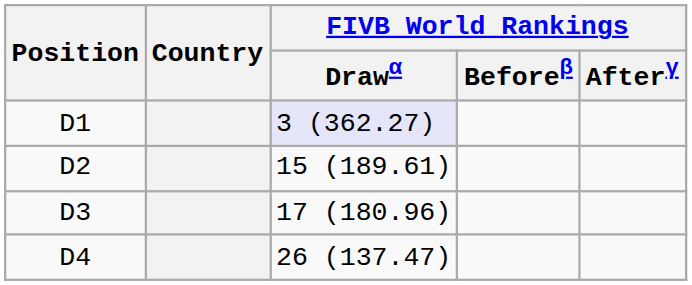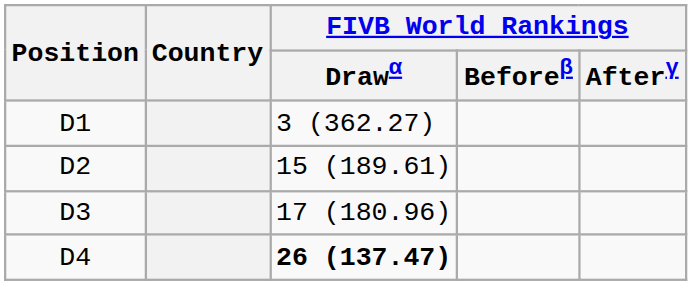(356, 123) lavender background -> (356, 123) no background
(364, 257) normal -> (364, 257) bold
